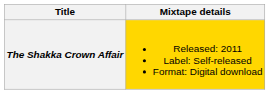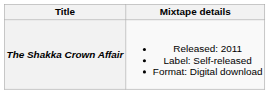(195, 60) gold background -> (195, 60) no background
